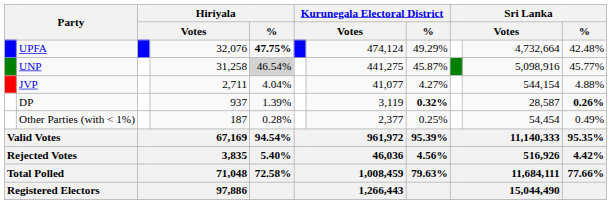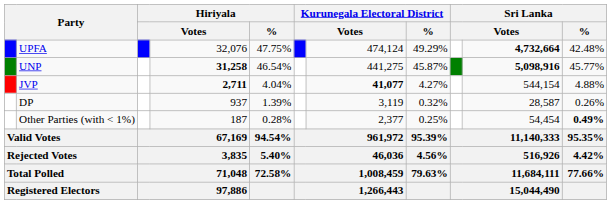(273, 48) bold -> (274, 48) normal
(537, 48) normal -> (537, 48) bold
(232, 66) normal -> (232, 66) bold
(274, 66) lightgrey background -> (274, 66) no background
(537, 66) normal -> (537, 66) bold
(235, 84) normal -> (235, 84) bold
(388, 84) normal -> (388, 84) bold
(432, 102) bold -> (433, 102) normal
(589, 102) bold -> (590, 102) normal
(590, 119) normal -> (589, 119) bold
